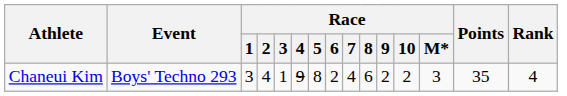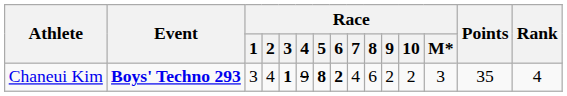(174, 77) normal -> (176, 77) bold
(283, 77) normal -> (288, 77) bold
(317, 77) normal -> (322, 77) bold
(334, 77) normal -> (339, 77) bold
